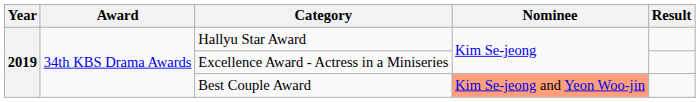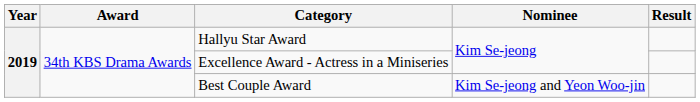(550, 85) lightsalmon background -> (550, 85) no background
